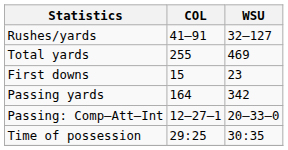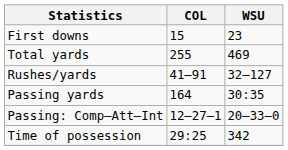rows swapped: (48, 75) <-> (52, 35)
(239, 95) 342 -> (246, 95) 30:35
(246, 136) 30:35 -> (239, 136) 342
